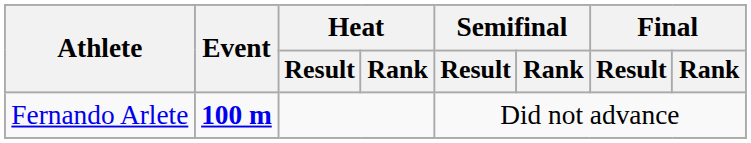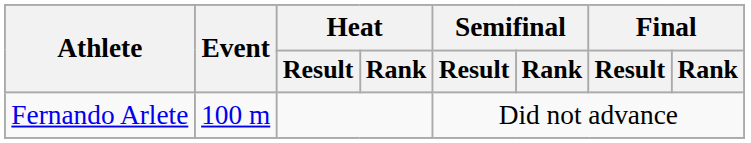(236, 115) bold -> (236, 115) normal
